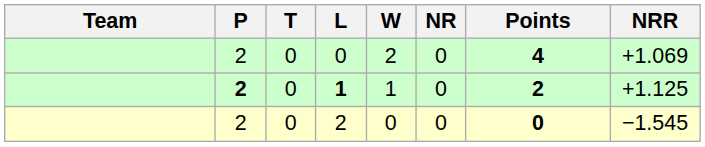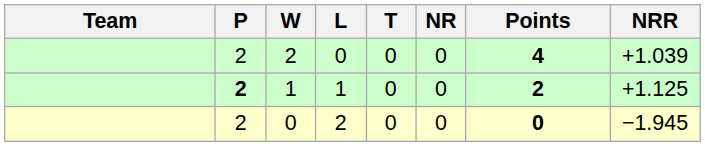columns swapped: (391, 21) <-> (291, 21)
(655, 55) +1.069 -> (655, 55) +1.039
(341, 89) bold -> (341, 89) normal
(655, 123) −1.545 -> (655, 123) −1.945
